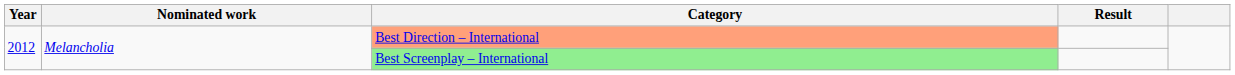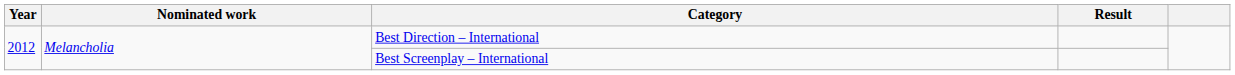(457, 37) lightsalmon background -> (457, 37) no background
(462, 59) lightgreen background -> (462, 59) no background
